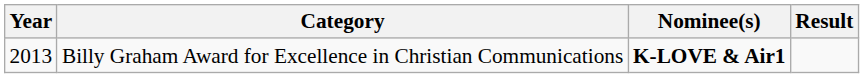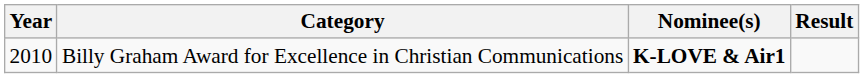(31, 55) 2013 -> (31, 55) 2010
